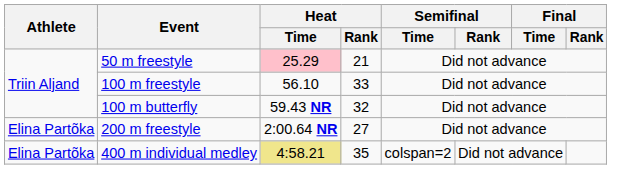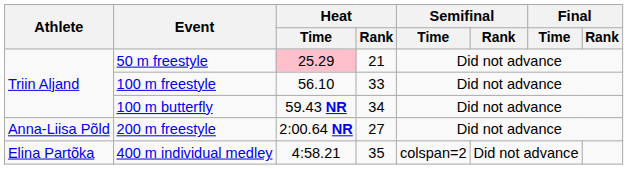(361, 107) 32 -> (376, 107) 34
(51, 130) Elina Partõka -> (59, 130) Anna-Liisa Põld
(301, 153) khaki background -> (316, 153) no background
